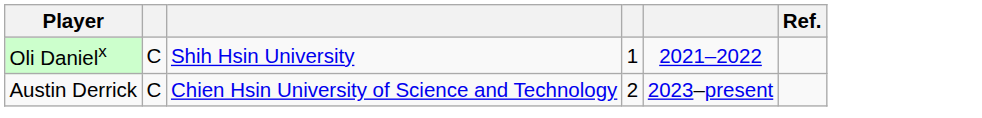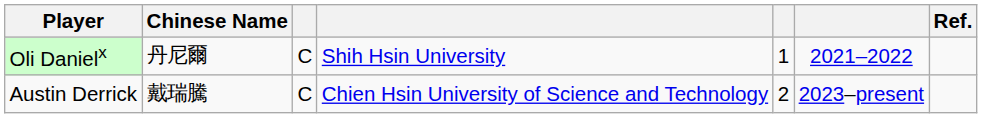+ column: (217, 21)
